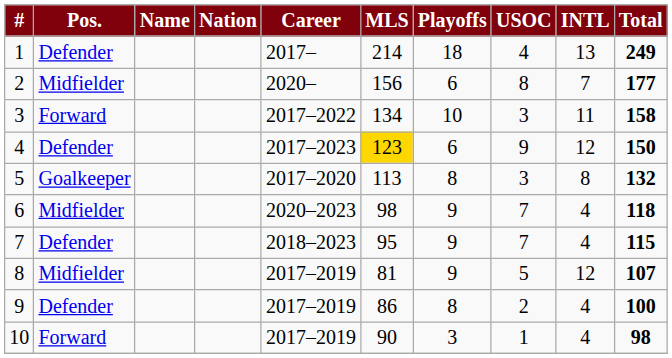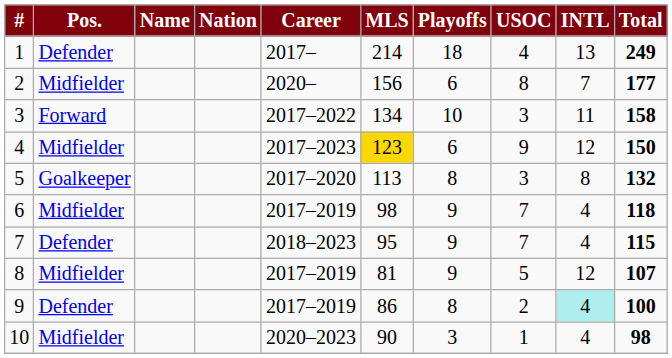(76, 147) Defender -> (81, 147) Midfielder
(311, 210) 2020–2023 -> (311, 210) 2017–2019
(585, 305) no background -> (585, 305) paleturquoise background
(72, 337) Forward -> (81, 337) Midfielder
(311, 337) 2017–2019 -> (311, 337) 2020–2023
